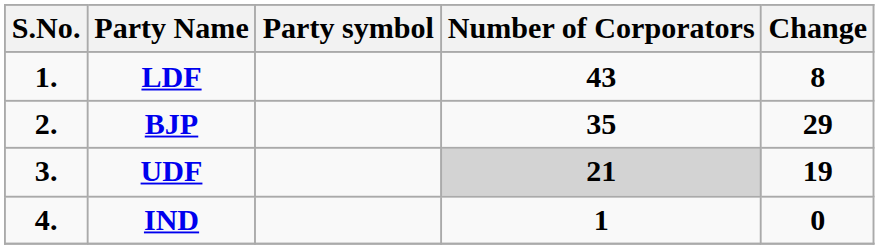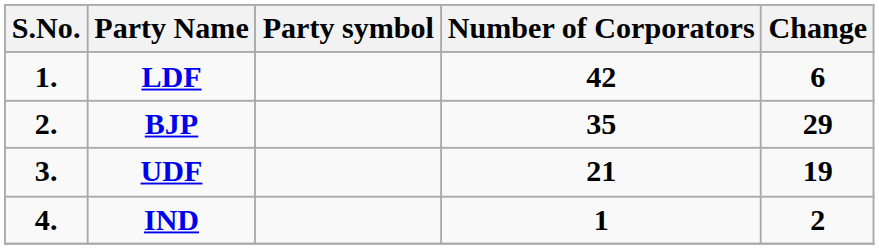(601, 76) 43 -> (601, 76) 42
(818, 76) 8 -> (818, 76) 6
(601, 171) lightgrey background -> (601, 171) no background
(818, 219) 0 -> (818, 219) 2
